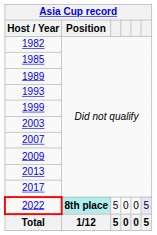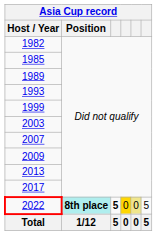(116, 205) normal -> (116, 205) bold
(126, 205) no background -> (126, 205) gold background
(136, 205) no background -> (136, 205) khaki background
(146, 205) lavender background -> (146, 205) no background
